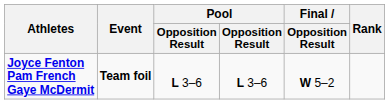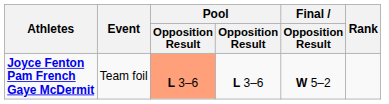(126, 77) bold -> (124, 77) normal
(187, 83) no background -> (183, 83) lightsalmon background
